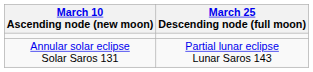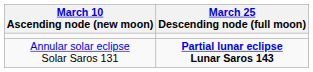(232, 53) normal -> (232, 53) bold
